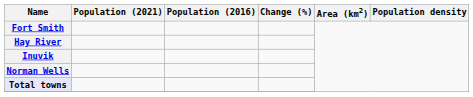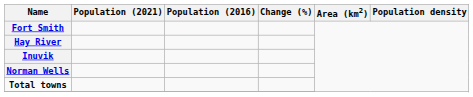(38, 85) lavender background -> (38, 85) no background
